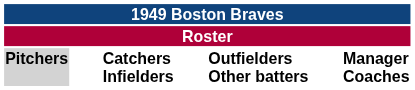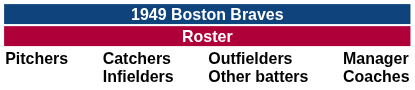(37, 58) lightgrey background -> (37, 58) no background
